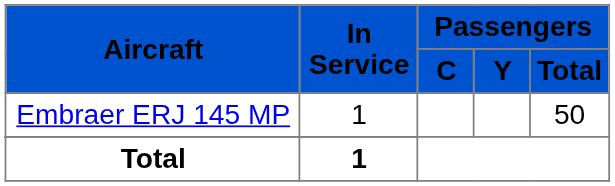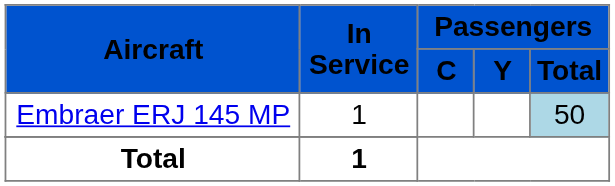(570, 114) no background -> (570, 114) lightblue background
